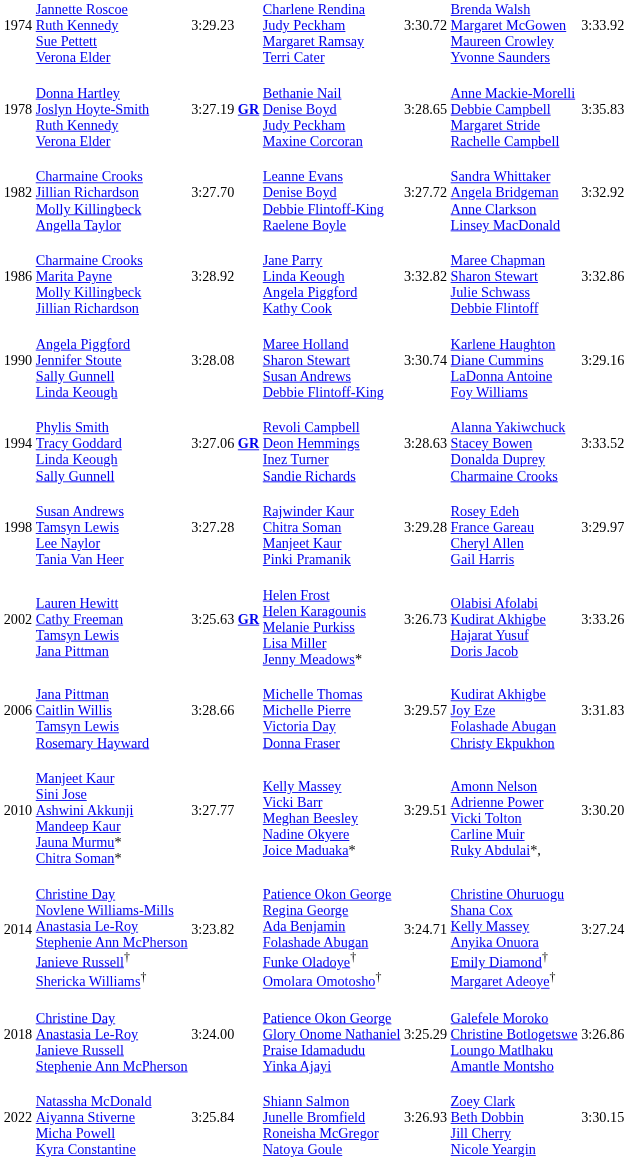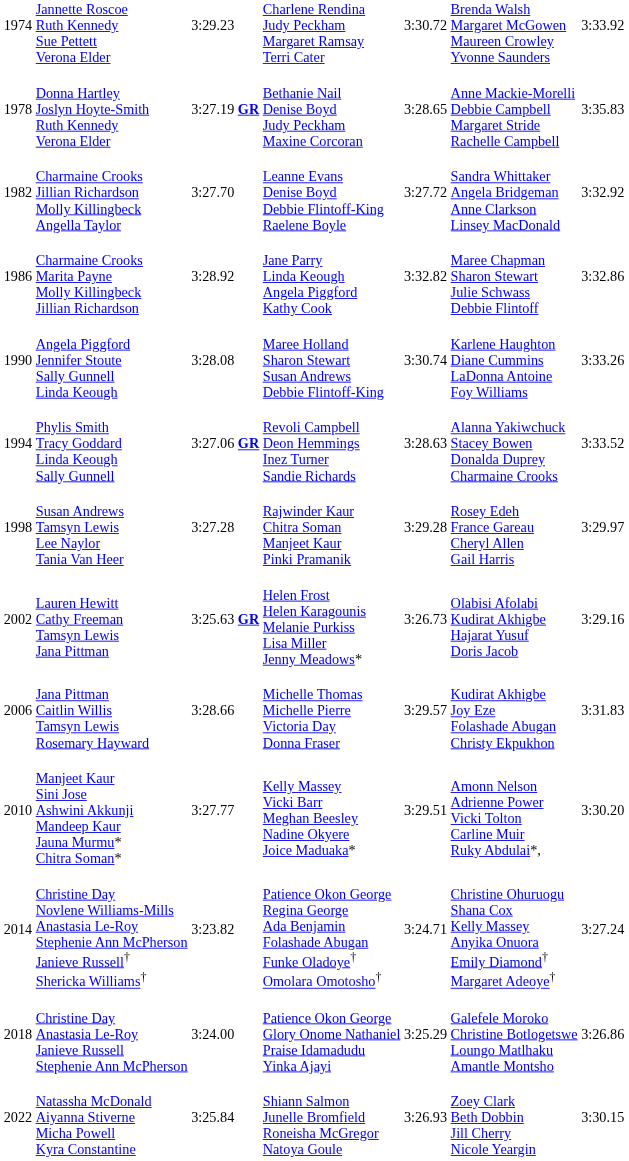(603, 360) 3:29.16 -> (603, 360) 3:33.26
(603, 619) 3:33.26 -> (603, 619) 3:29.16
